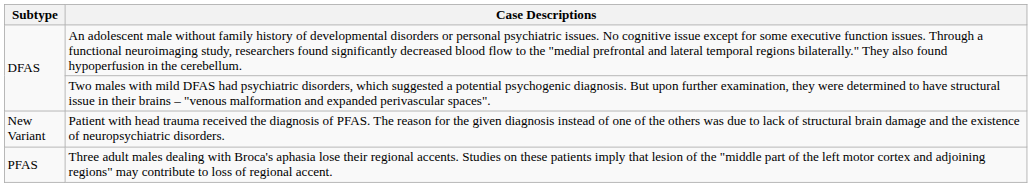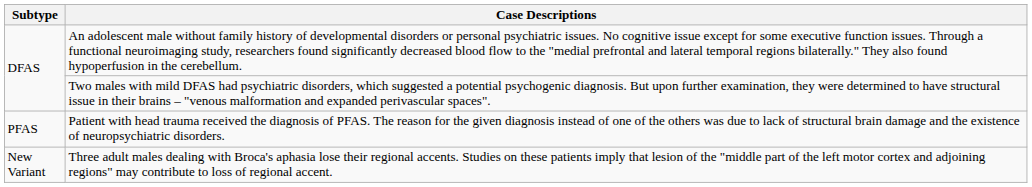(26, 128) New Variant -> (23, 128) PFAS
(23, 164) PFAS -> (26, 164) New Variant
